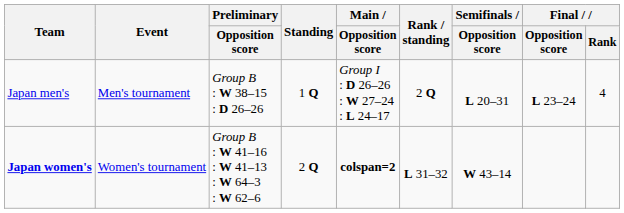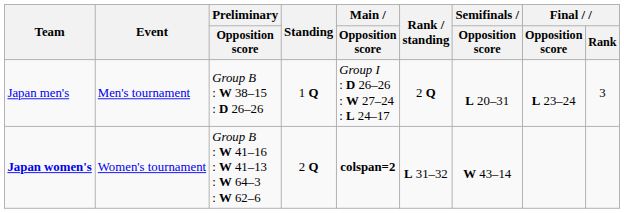(602, 93) 4 -> (602, 93) 3
